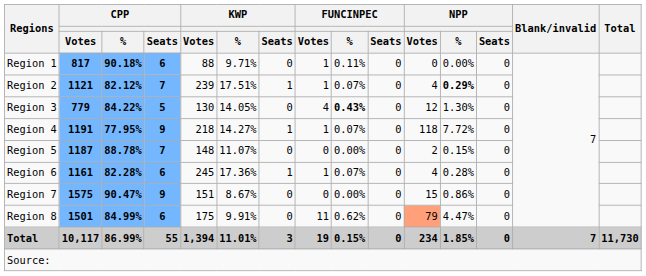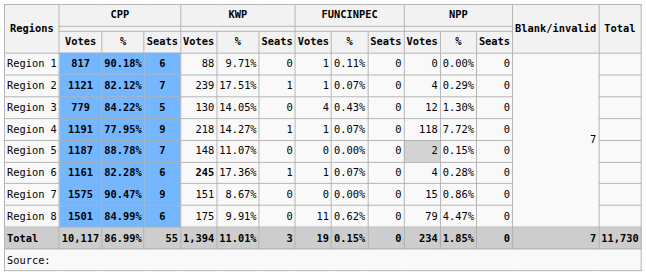(458, 86) bold -> (458, 86) normal
(350, 108) bold -> (350, 108) normal
(435, 151) no background -> (435, 151) lightgrey background
(205, 173) normal -> (205, 173) bold
(431, 217) lightsalmon background -> (431, 217) no background
